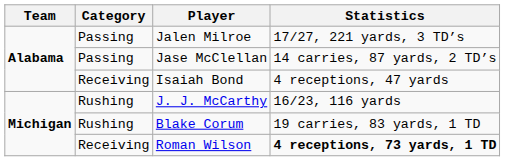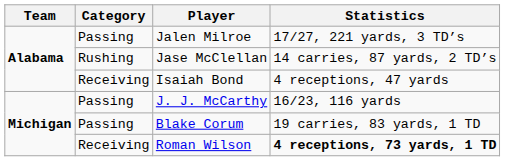(106, 59) Passing -> (106, 59) Rushing
(106, 102) Rushing -> (106, 102) Passing
(106, 124) Rushing -> (106, 124) Passing
